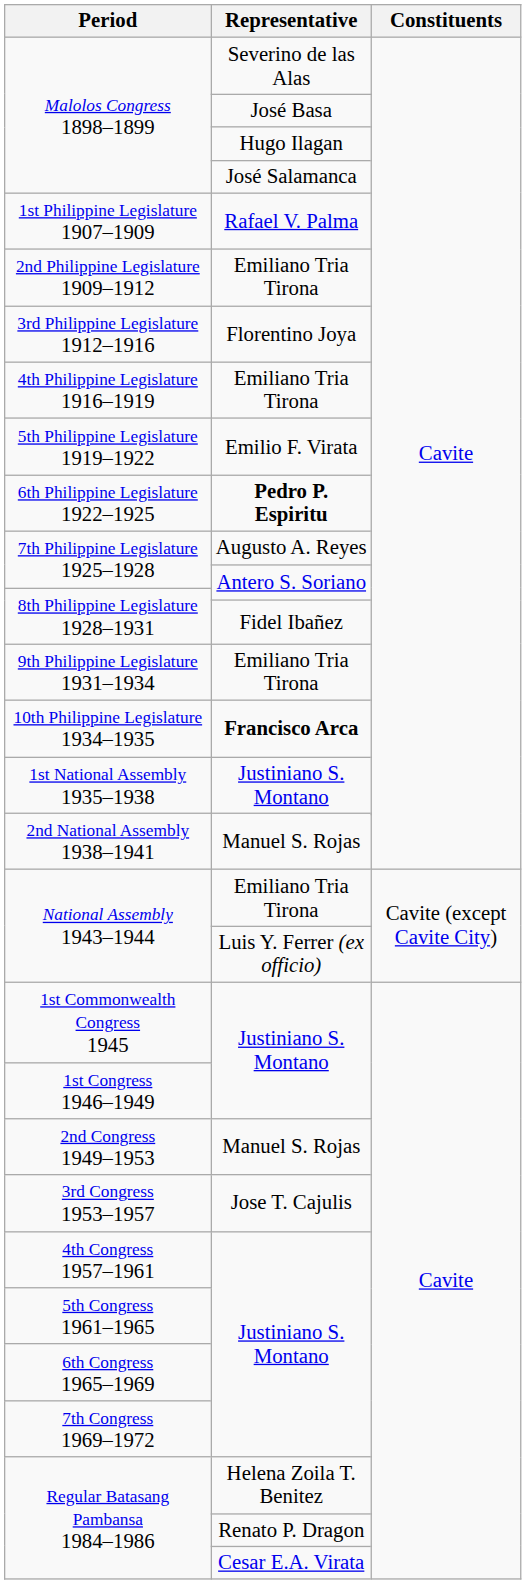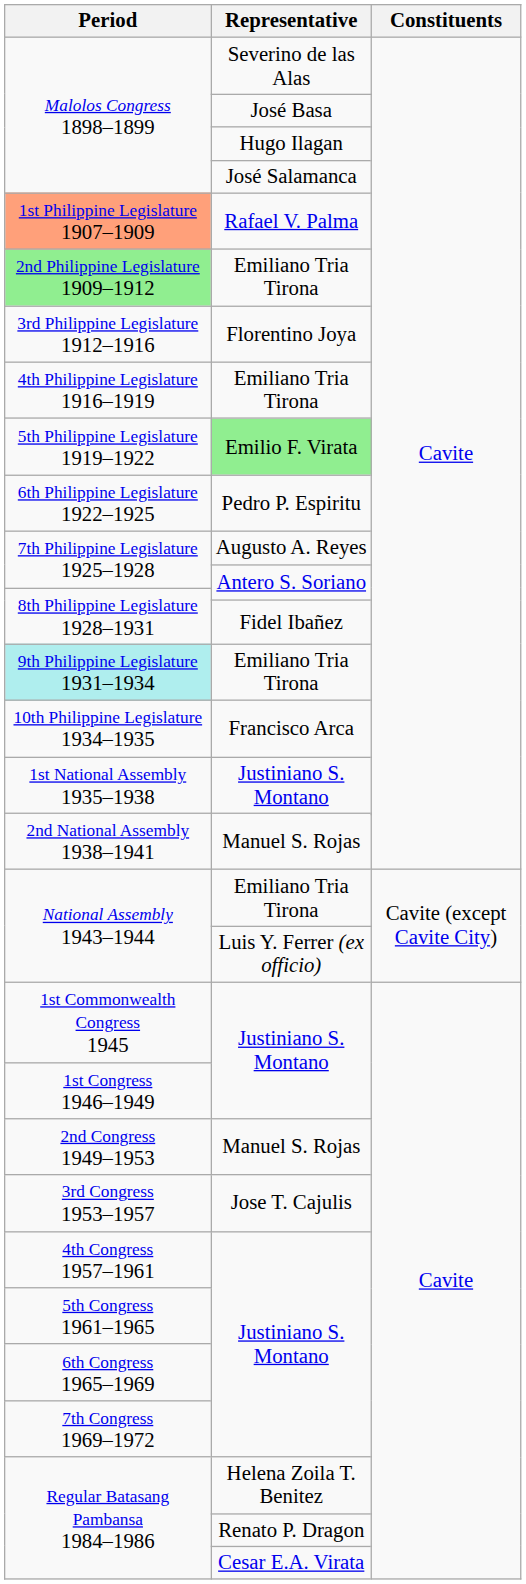(108, 222) no background -> (108, 222) lightsalmon background
(108, 278) no background -> (108, 278) lightgreen background
(291, 446) no background -> (291, 446) lightgreen background
(291, 502) bold -> (291, 502) normal
(108, 673) no background -> (108, 673) paleturquoise background
(291, 728) bold -> (291, 728) normal
